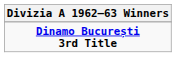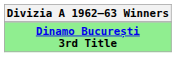(88, 37) no background -> (88, 37) lightgreen background
